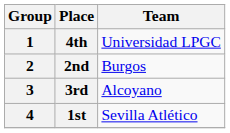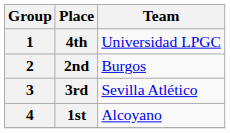(132, 90) Alcoyano -> (149, 90) Sevilla Atlético
(149, 115) Sevilla Atlético -> (132, 115) Alcoyano
